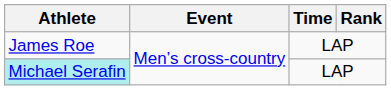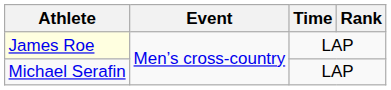(52, 45) no background -> (52, 45) lightyellow background
(67, 72) paleturquoise background -> (67, 72) no background
